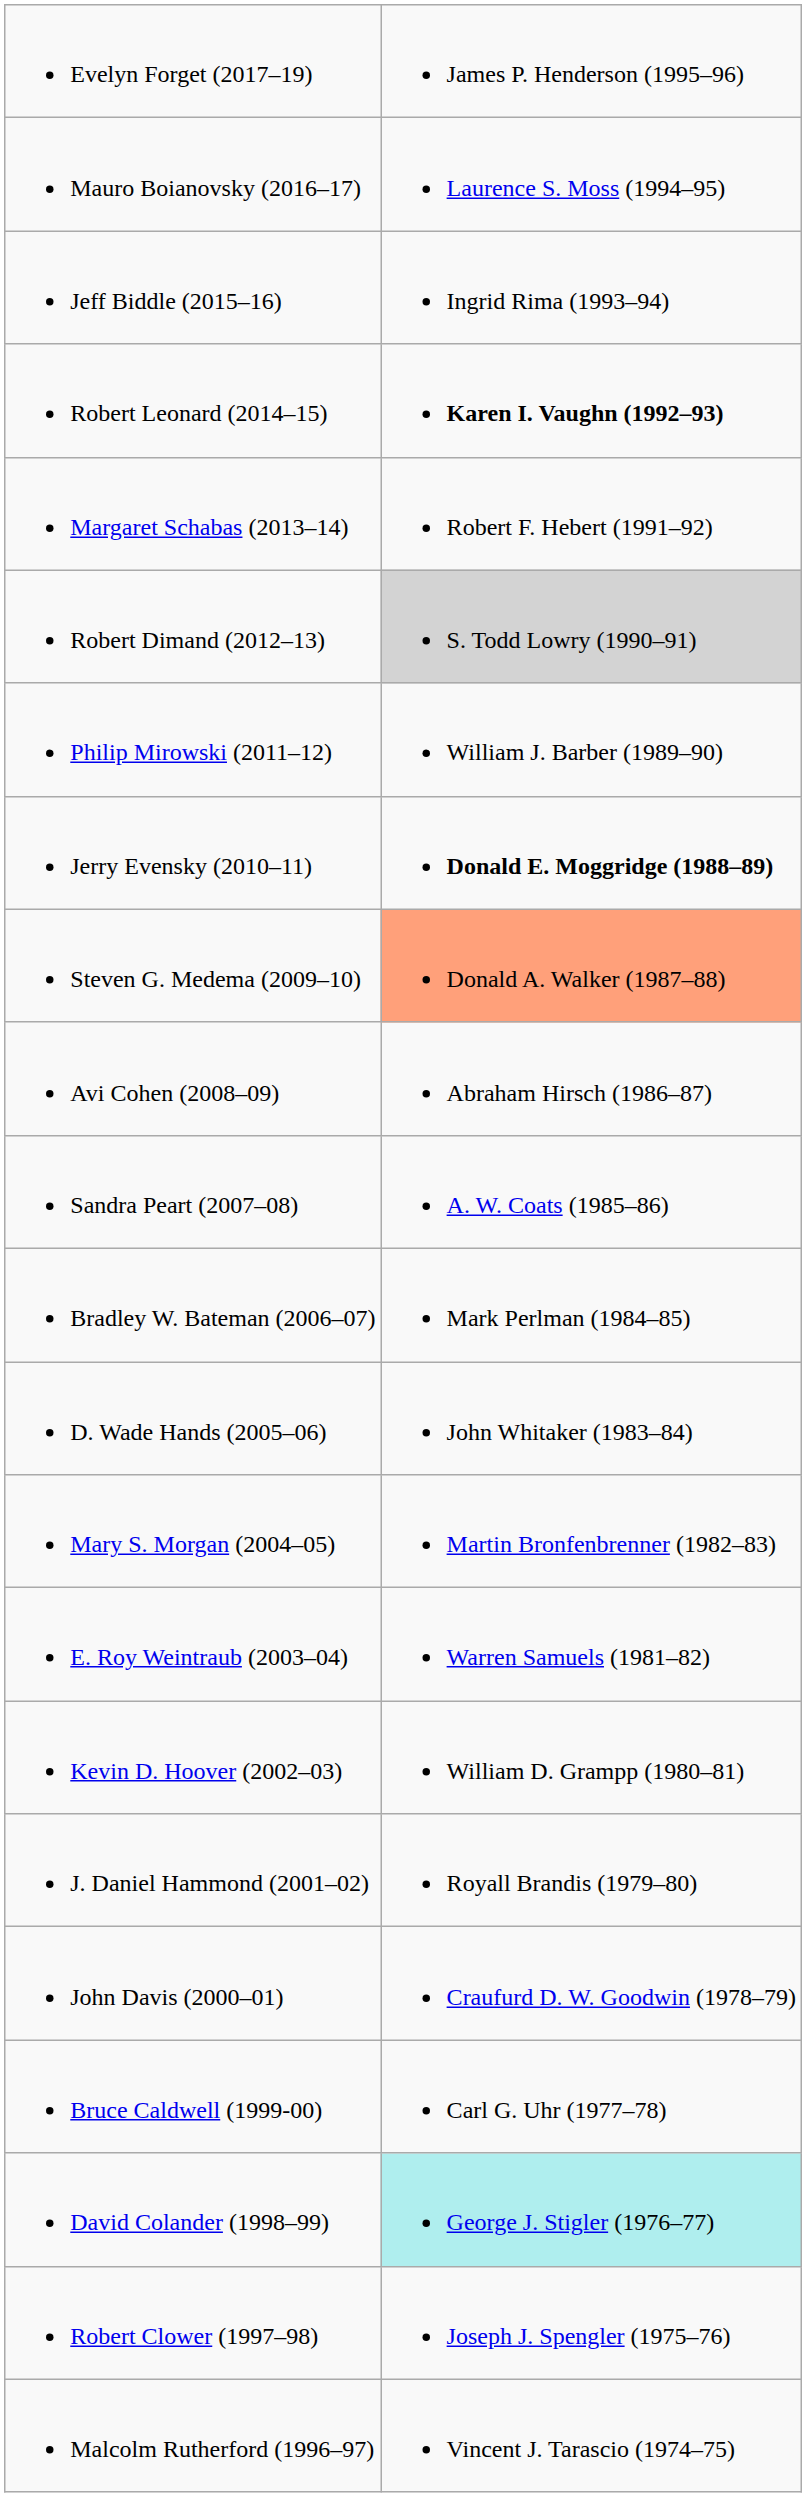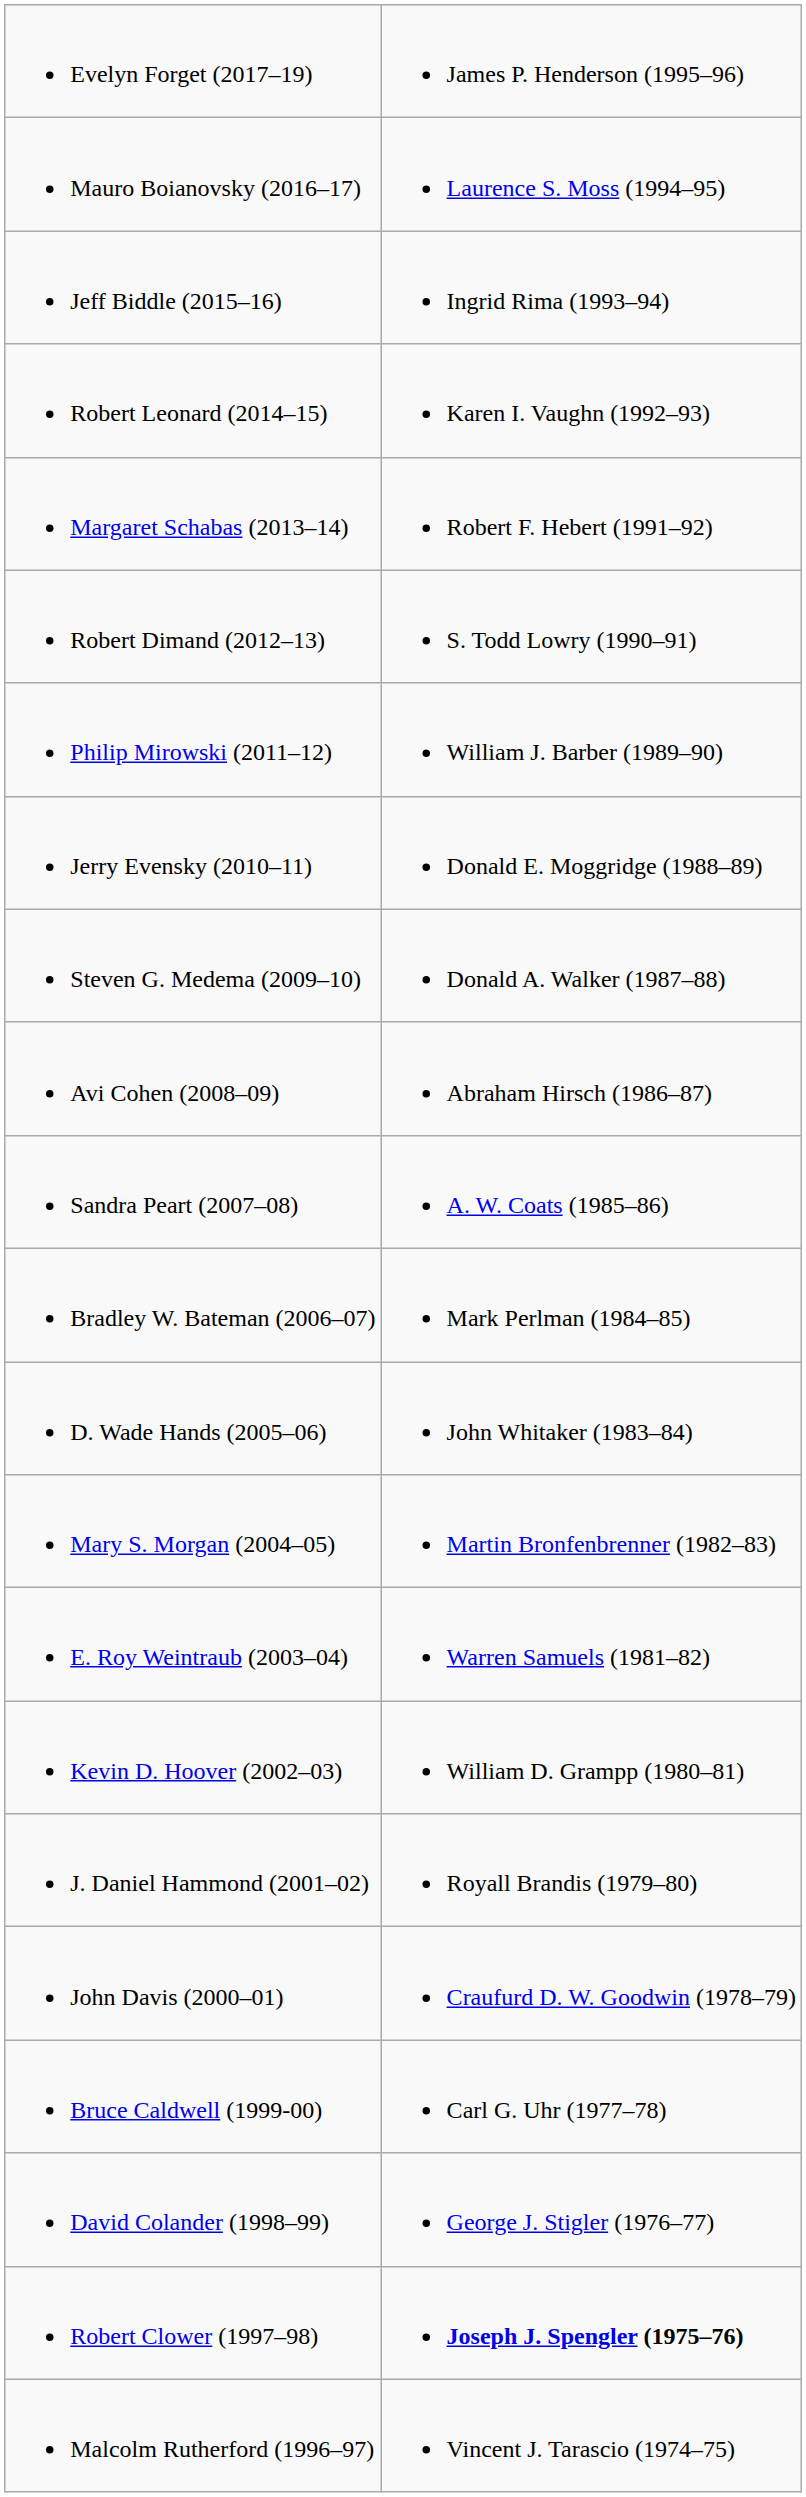(591, 414) bold -> (591, 414) normal
(591, 640) lightgrey background -> (591, 640) no background
(591, 866) bold -> (591, 866) normal
(591, 979) lightsalmon background -> (591, 979) no background
(591, 2223) paleturquoise background -> (591, 2223) no background
(591, 2336) normal -> (591, 2336) bold
